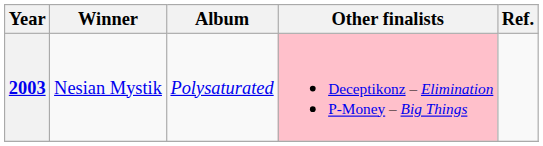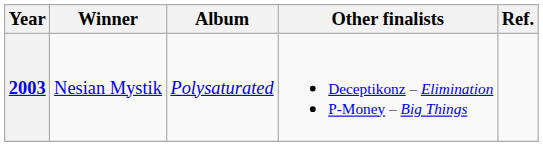(388, 98) pink background -> (388, 98) no background
